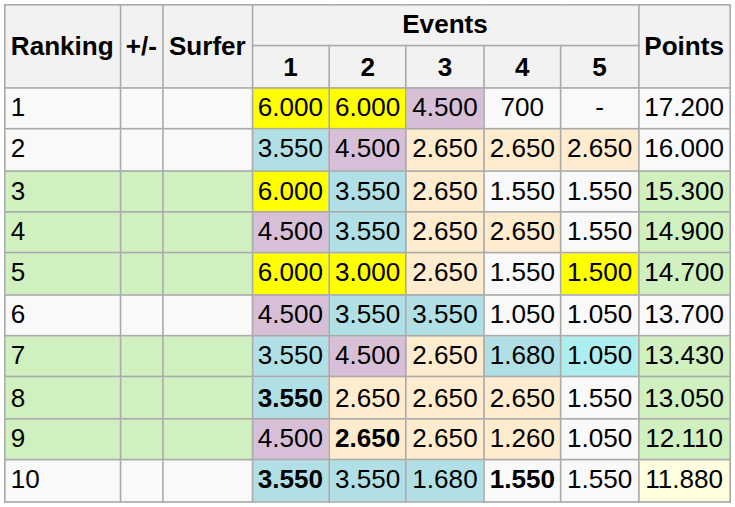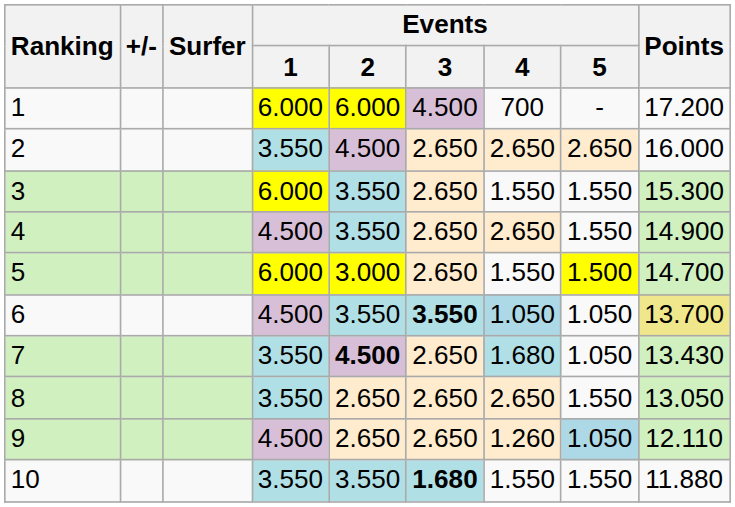(445, 314) normal -> (445, 314) bold
(522, 314) no background -> (522, 314) lightblue background
(684, 314) no background -> (684, 314) khaki background
(368, 356) normal -> (368, 356) bold
(600, 356) paleturquoise background -> (600, 356) no background
(290, 397) bold -> (290, 397) normal
(368, 438) bold -> (368, 438) normal
(600, 438) no background -> (600, 438) lightblue background
(290, 480) bold -> (290, 480) normal
(445, 480) normal -> (445, 480) bold
(522, 480) bold -> (522, 480) normal
(684, 480) lightyellow background -> (684, 480) no background
